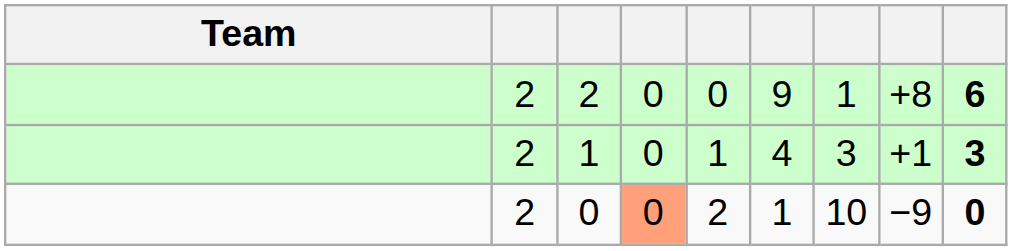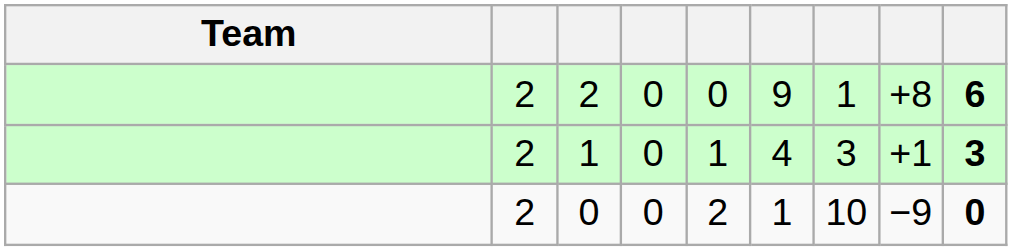(653, 213) lightsalmon background -> (653, 213) no background
